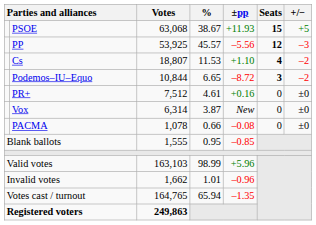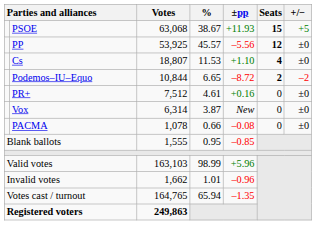(304, 45) –3 -> (304, 45) ±0
(304, 61) –2 -> (304, 61) ±0
(279, 77) 3 -> (279, 77) 2
